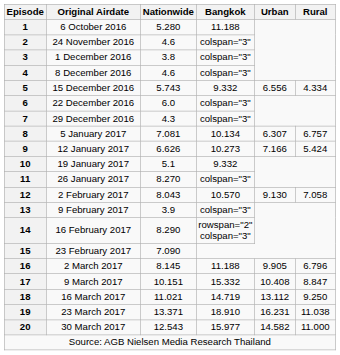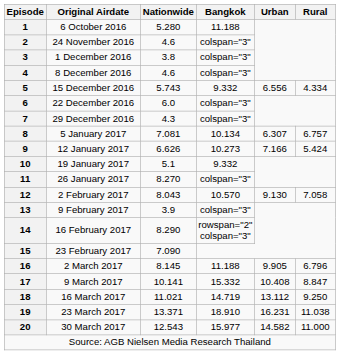(168, 281) 10.151 -> (168, 281) 10.141
